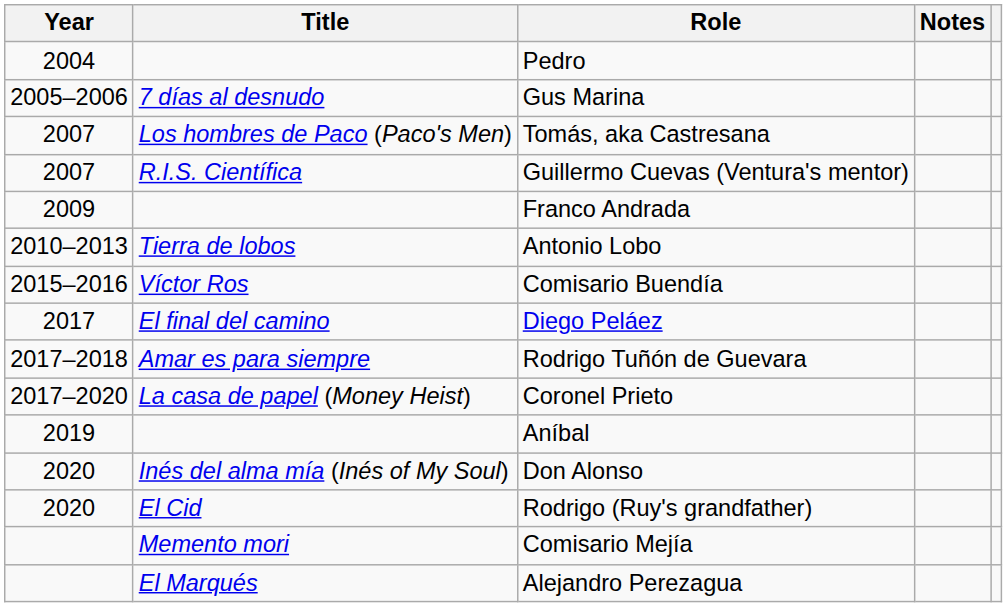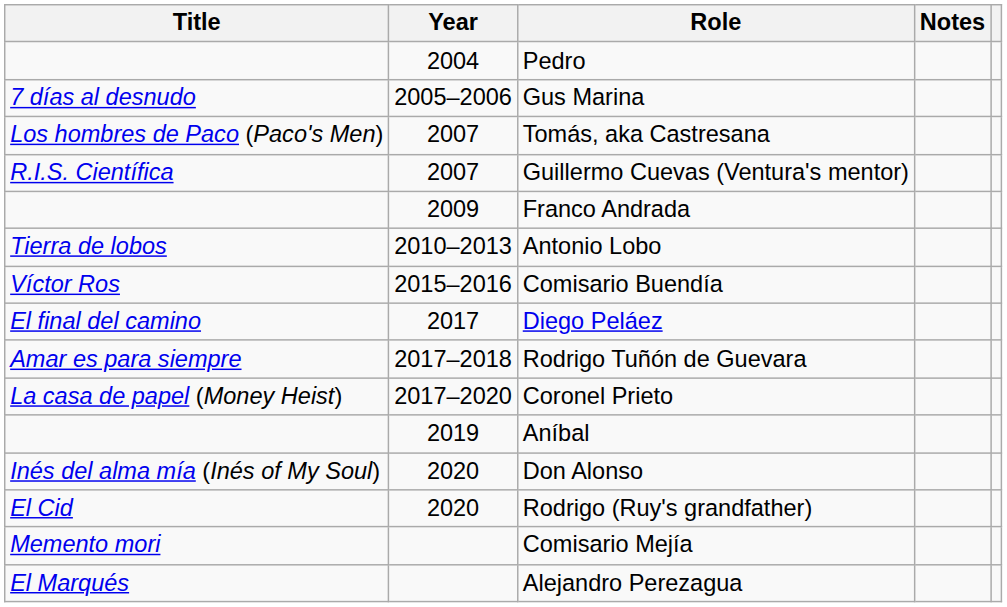columns swapped: (69, 23) <-> (325, 23)
